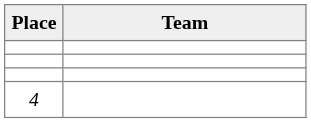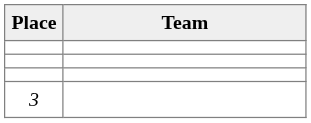(34, 99) 4 -> (34, 99) 3
